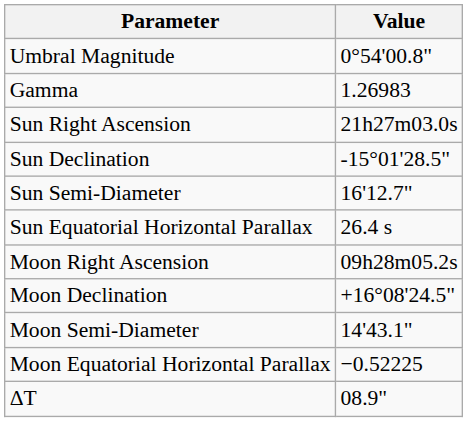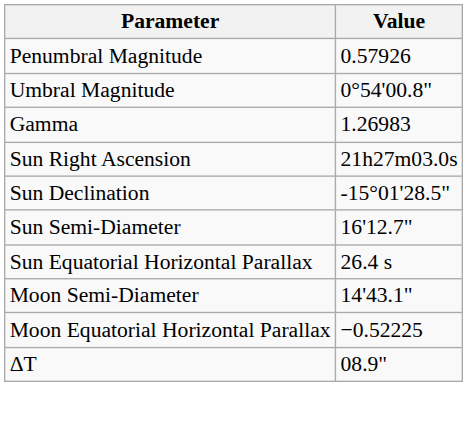+ row: (106, 55)
- row: (109, 261)
- row: (89, 295)
